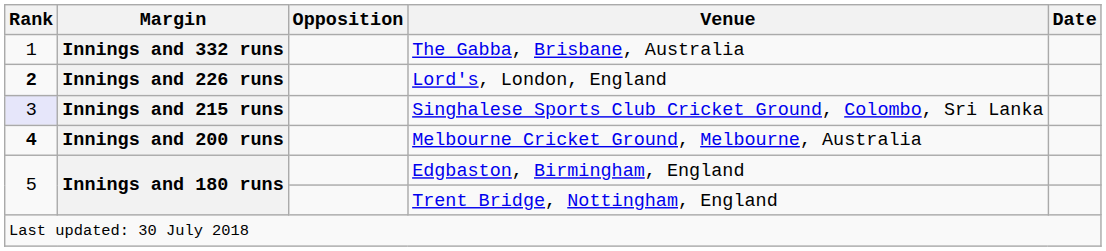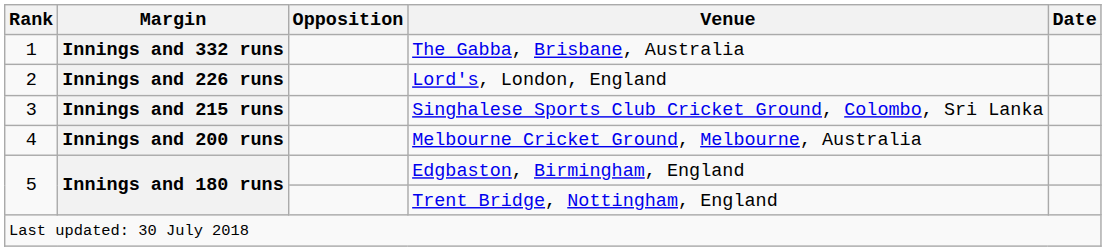(31, 80) bold -> (31, 80) normal
(31, 110) lavender background -> (31, 110) no background
(31, 140) bold -> (31, 140) normal
